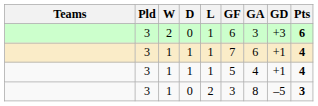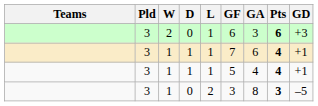columns swapped: (279, 14) <-> (302, 14)
